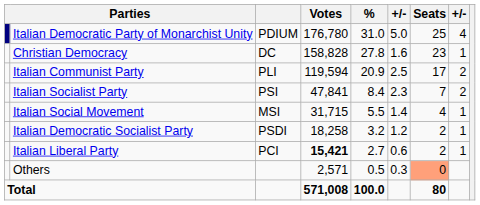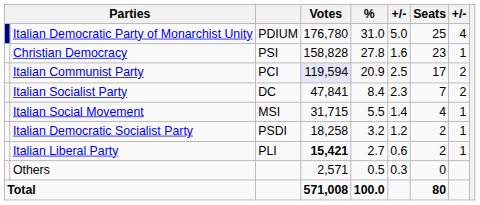(267, 53) DC -> (268, 53) PSI
(267, 72) PLI -> (268, 72) PCI
(326, 72) no background -> (326, 72) lavender background
(268, 92) PSI -> (267, 92) DC
(268, 151) PCI -> (267, 151) PLI
(443, 170) lightsalmon background -> (443, 170) no background
